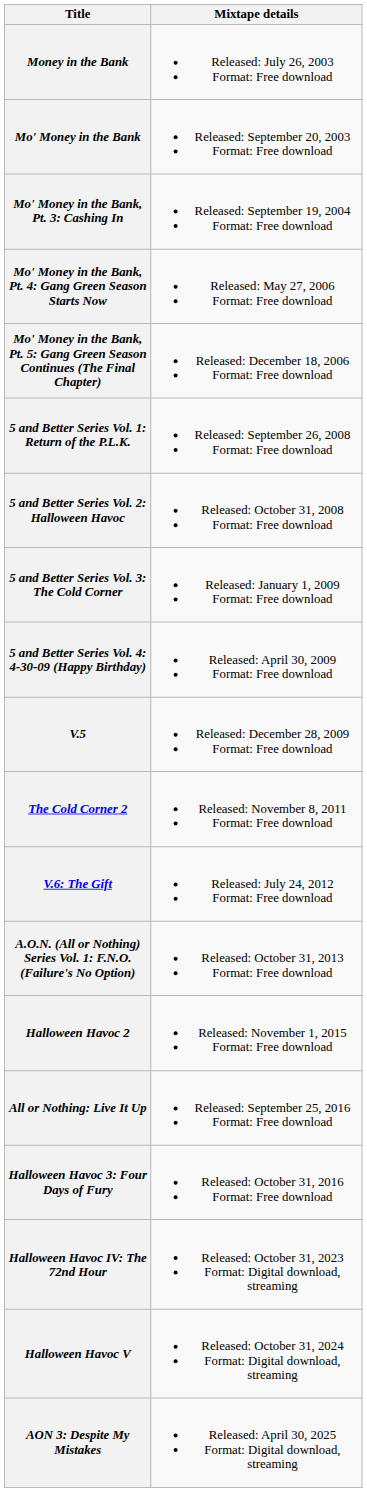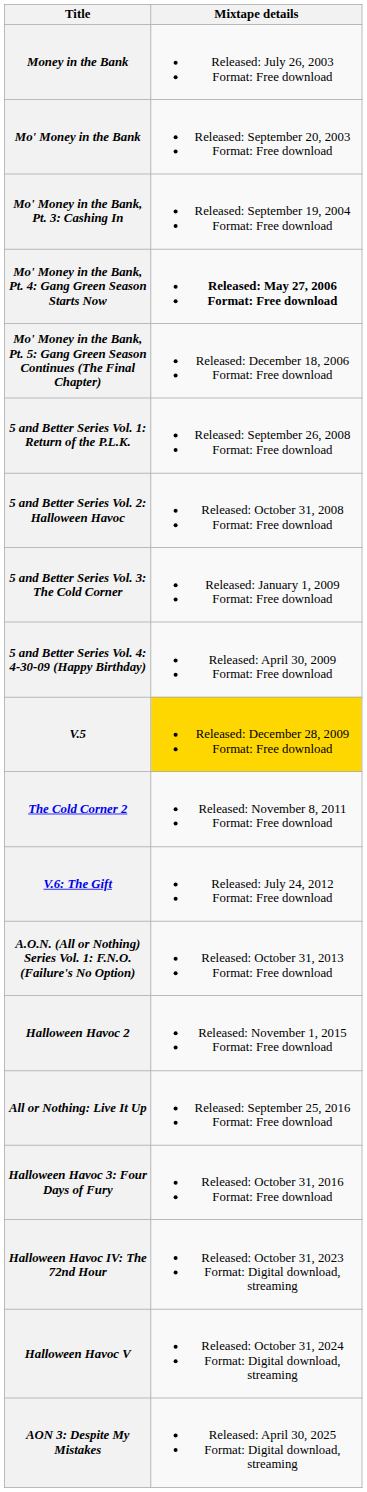(256, 293) normal -> (256, 293) bold
(256, 742) no background -> (256, 742) gold background
